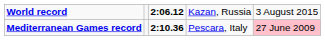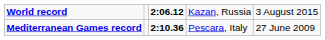(285, 27) pink background -> (285, 27) no background
